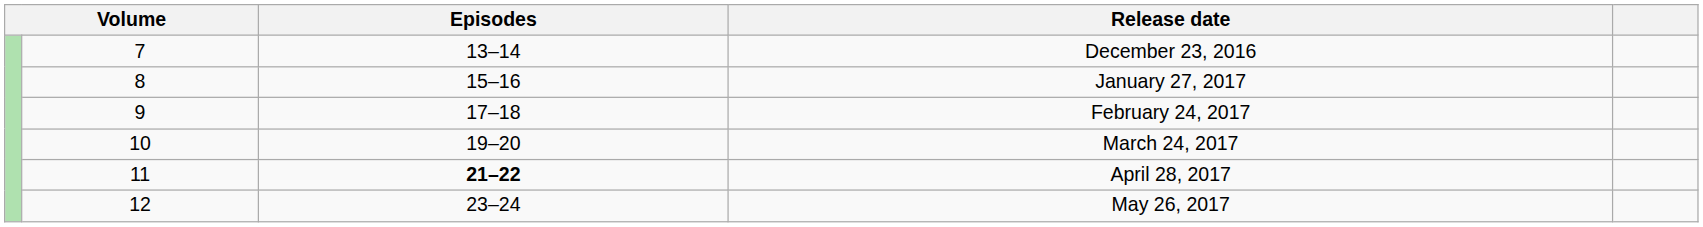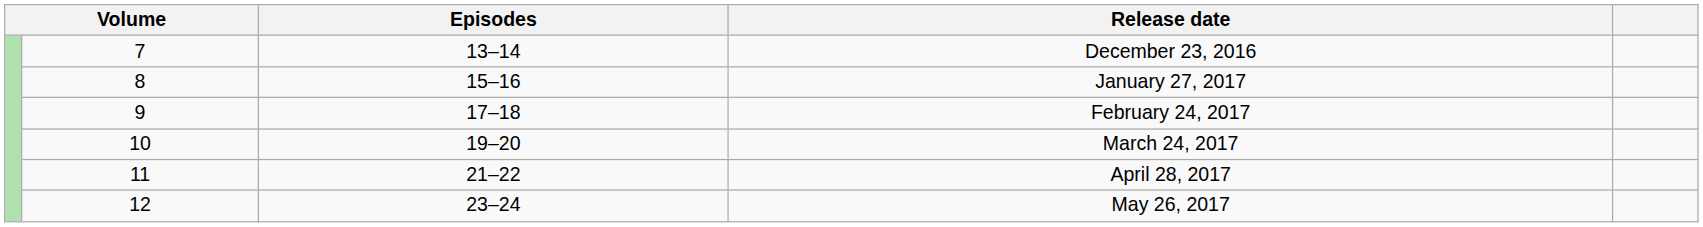(493, 174) bold -> (493, 174) normal
